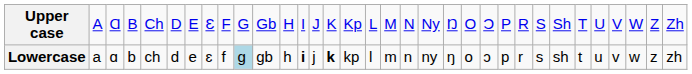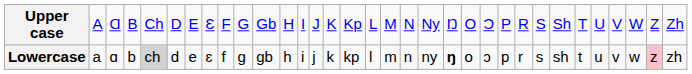(152, 57) no background -> (152, 57) lightgrey background
(242, 57) lightblue background -> (242, 57) no background
(303, 57) bold -> (303, 57) normal
(331, 57) bold -> (330, 57) normal
(451, 57) normal -> (451, 57) bold
(654, 57) no background -> (654, 57) pink background
